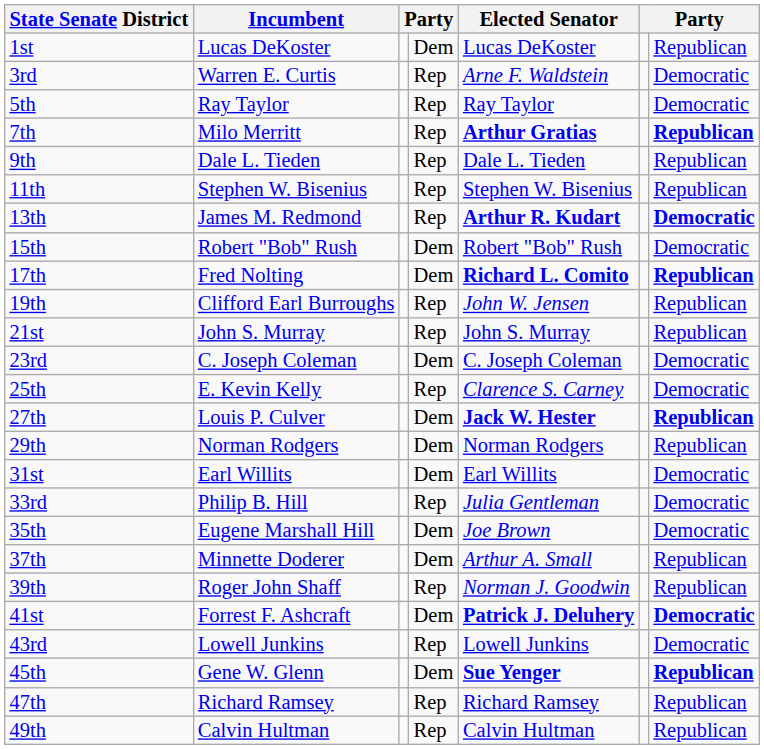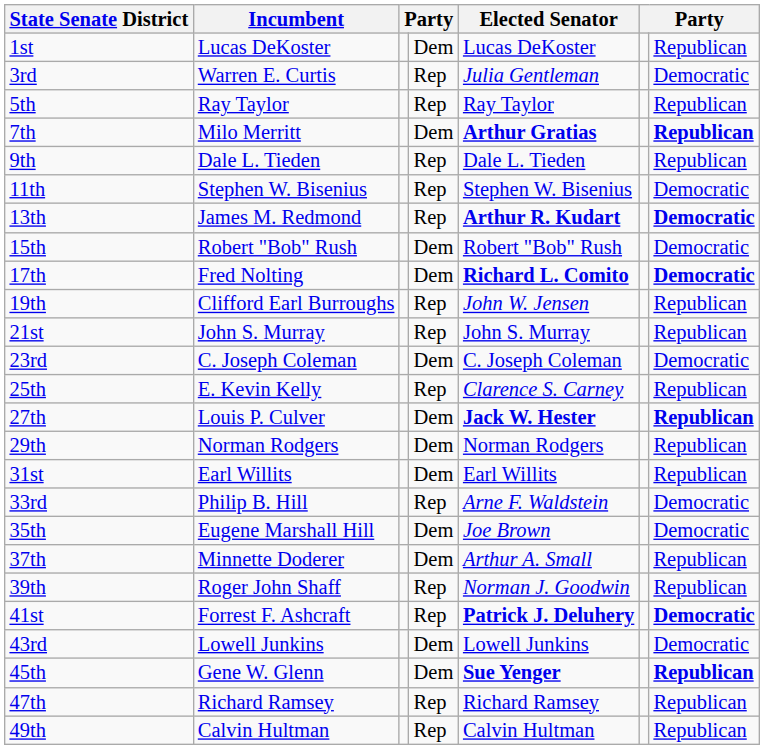(536, 75) Arne F. Waldstein -> (531, 75) Julia Gentleman
(701, 104) Democratic -> (700, 104) Republican
(430, 132) Rep -> (433, 132) Dem
(700, 189) Republican -> (701, 189) Democratic
(704, 274) Republican -> (704, 274) Democratic
(701, 388) Democratic -> (700, 388) Republican
(701, 473) Democratic -> (700, 473) Republican
(531, 502) Julia Gentleman -> (536, 502) Arne F. Waldstein
(433, 616) Dem -> (430, 616) Rep
(430, 644) Rep -> (433, 644) Dem
